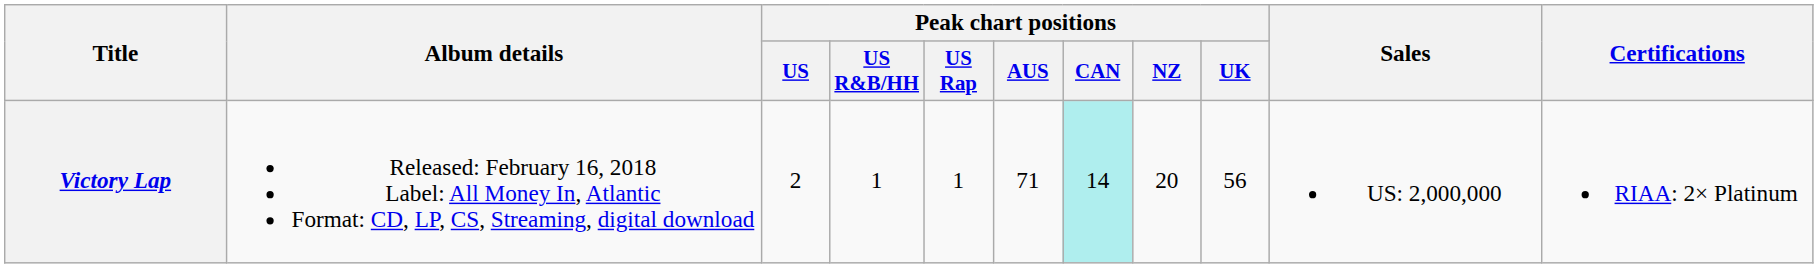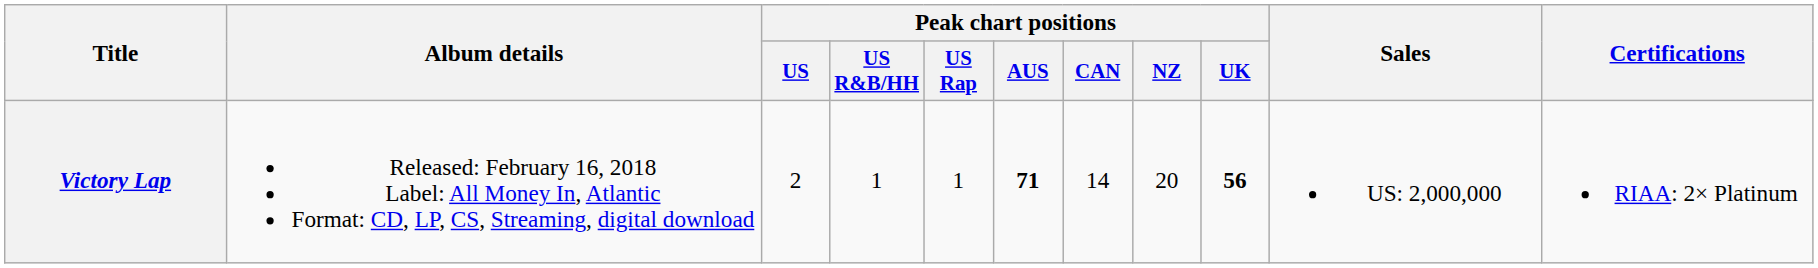(1028, 181) normal -> (1028, 181) bold
(1098, 181) paleturquoise background -> (1098, 181) no background
(1235, 181) normal -> (1235, 181) bold
